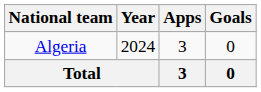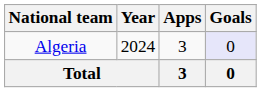(231, 45) no background -> (231, 45) lavender background
